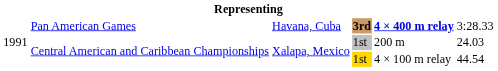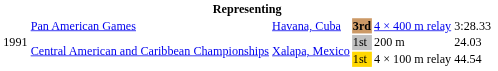(414, 25) bold -> (413, 25) normal
